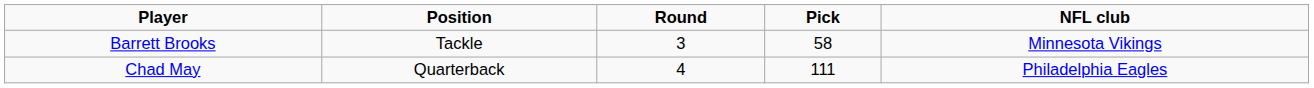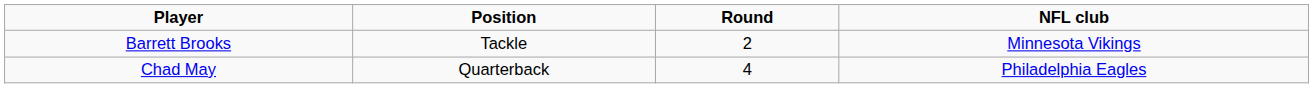- column: (823, 17)
(681, 43) 3 -> (747, 43) 2
